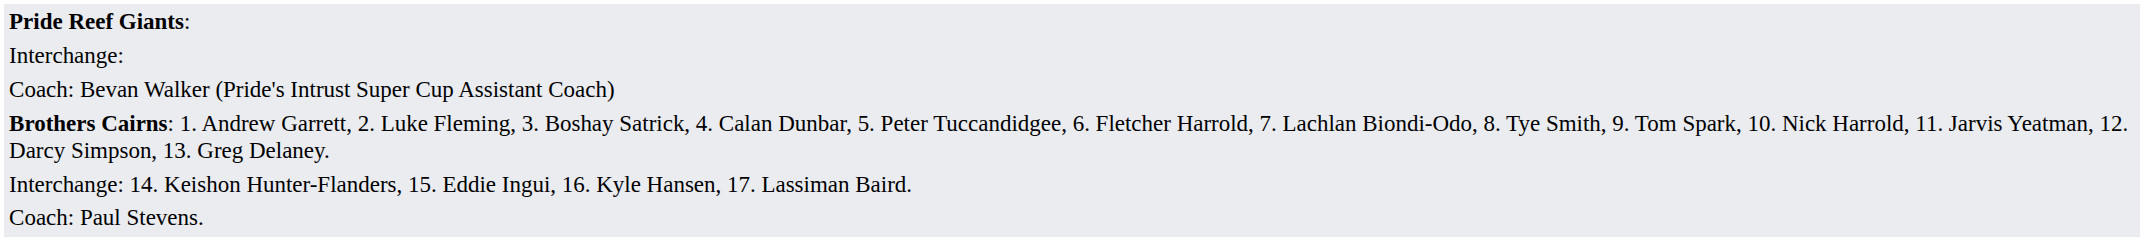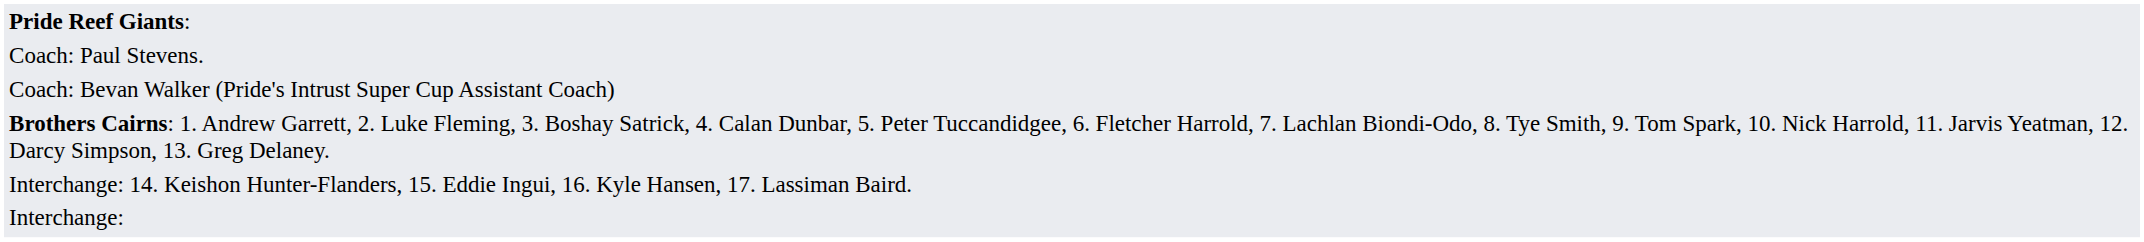(66, 56) Interchange: -> (106, 56) Coach: Paul Stevens.
(106, 218) Coach: Paul Stevens. -> (66, 218) Interchange:
